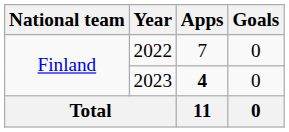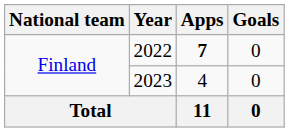(202, 50) normal -> (202, 50) bold
(202, 80) bold -> (202, 80) normal
